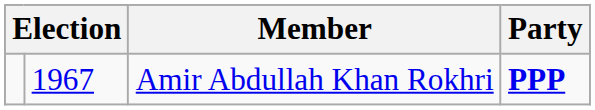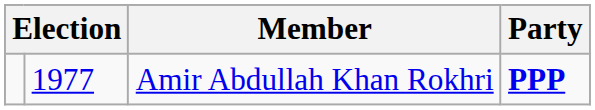(63, 78) 1967 -> (63, 78) 1977
